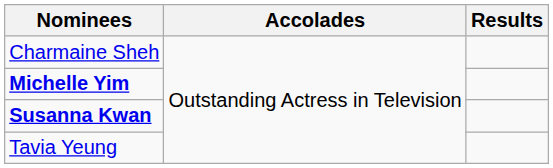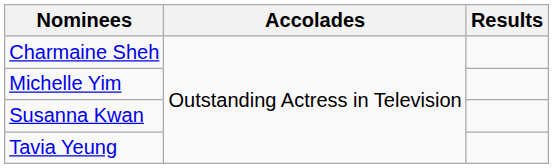(69, 83) bold -> (65, 83) normal
(80, 115) bold -> (77, 115) normal
